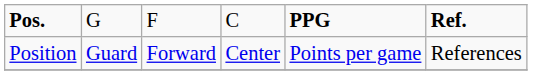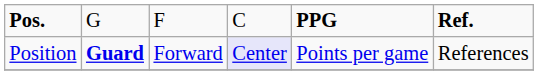(112, 53) normal -> (115, 53) bold
(253, 53) no background -> (260, 53) lavender background
